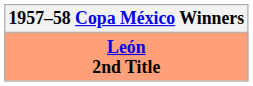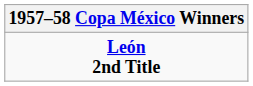(126, 56) lightsalmon background -> (126, 56) no background
